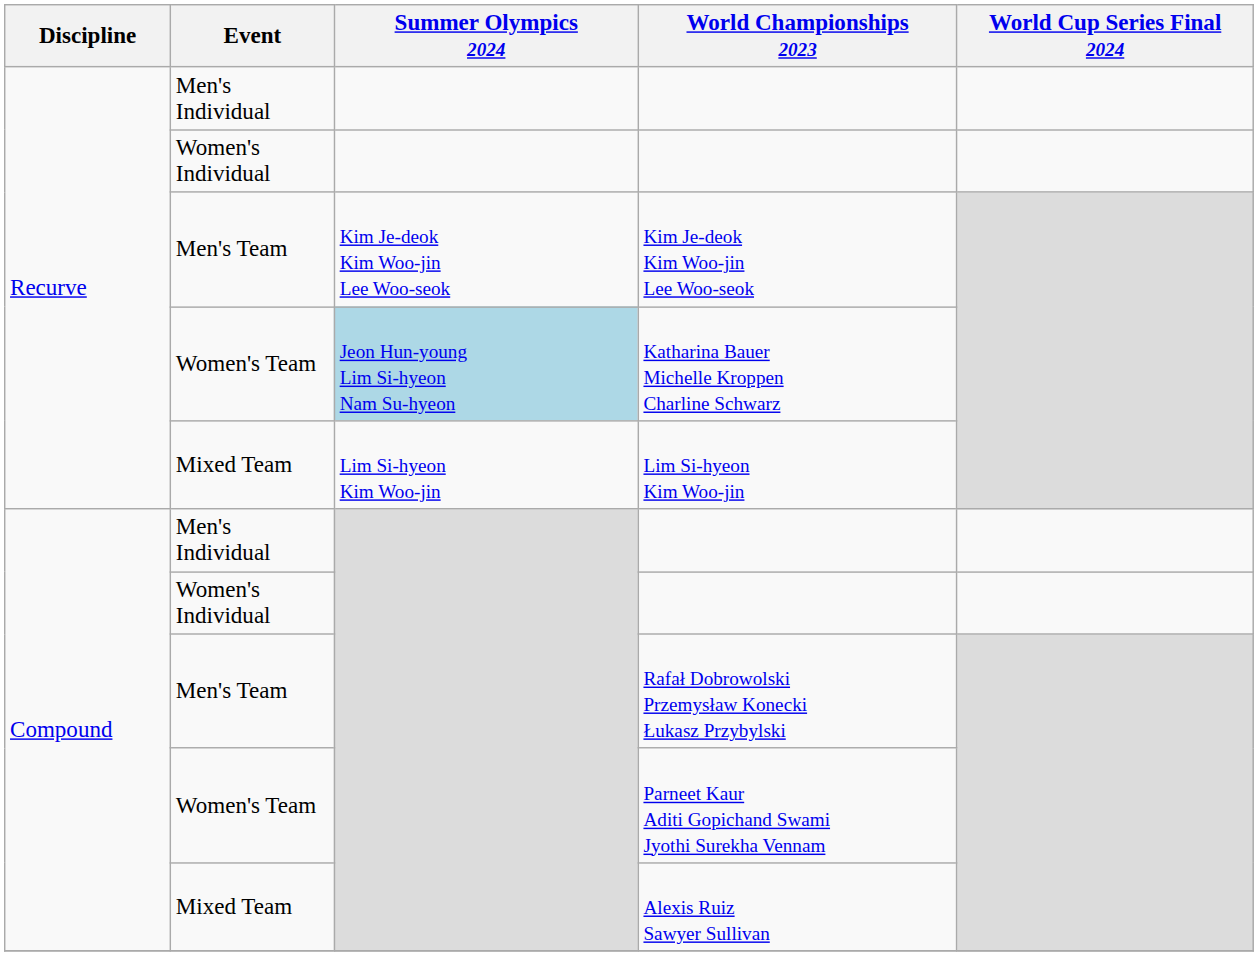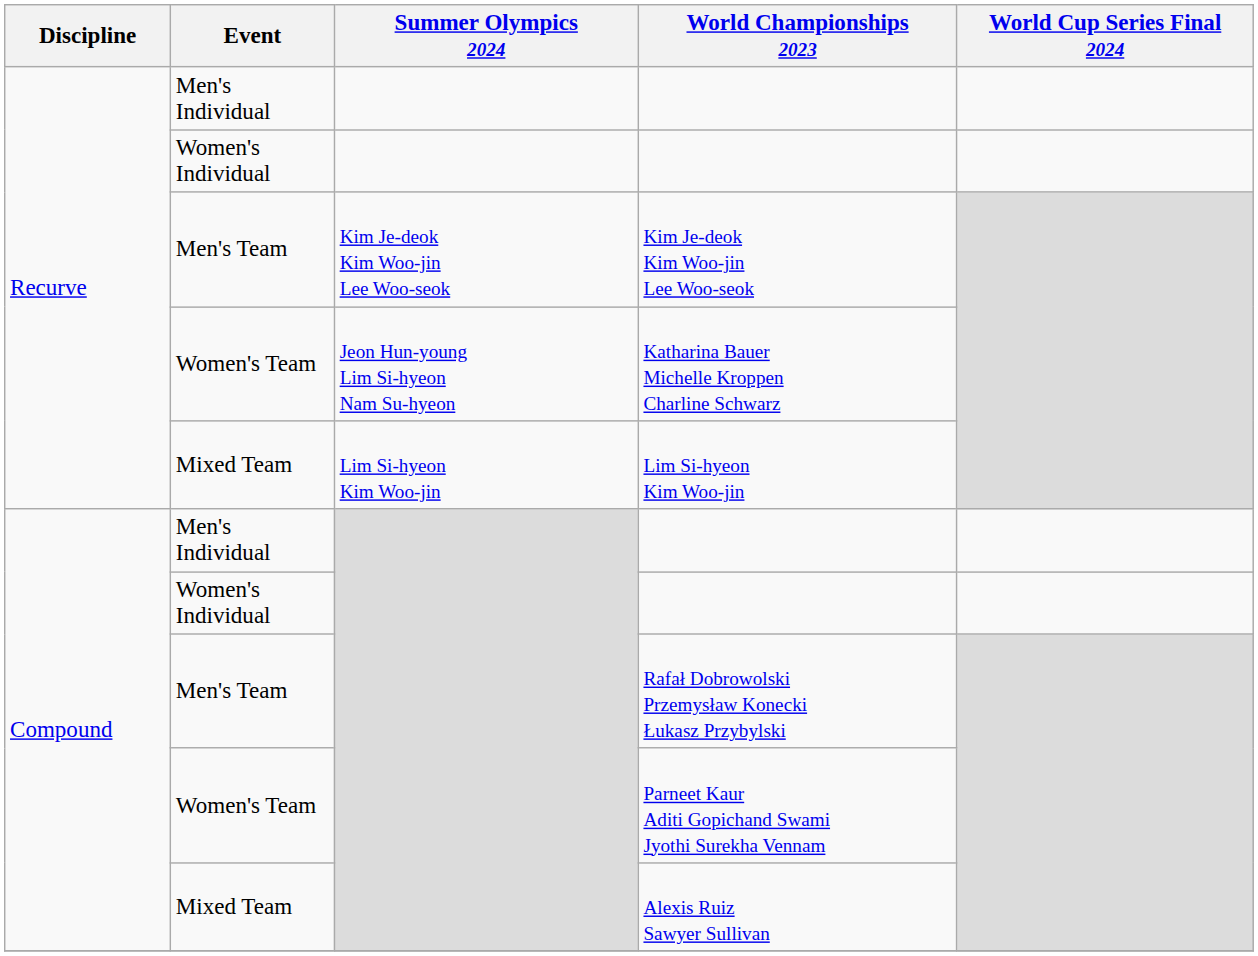(403, 377) lightblue background -> (403, 377) no background
